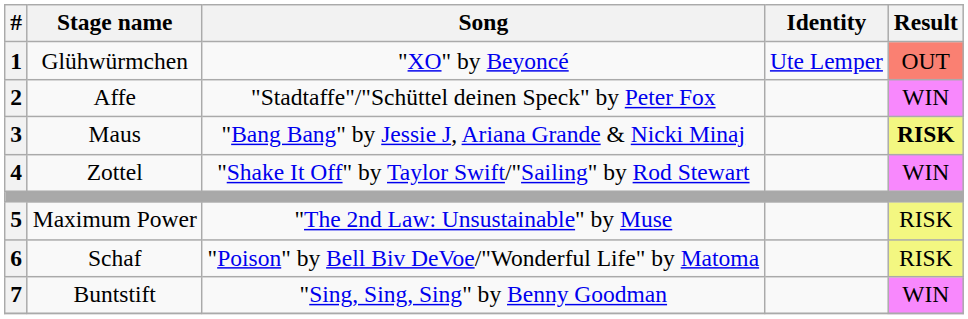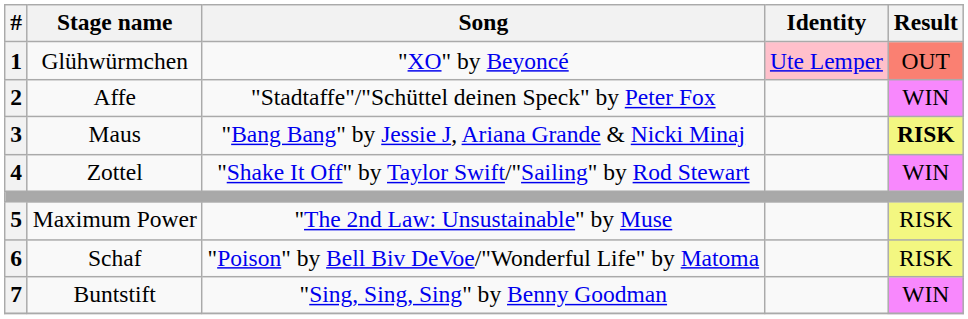(826, 60) no background -> (826, 60) pink background
